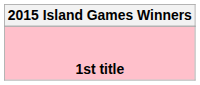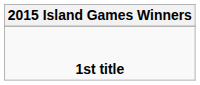(100, 68) pink background -> (100, 68) no background
